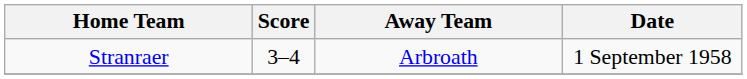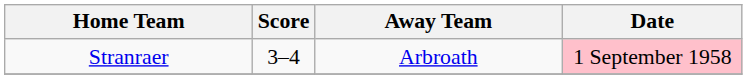(652, 56) no background -> (652, 56) pink background
